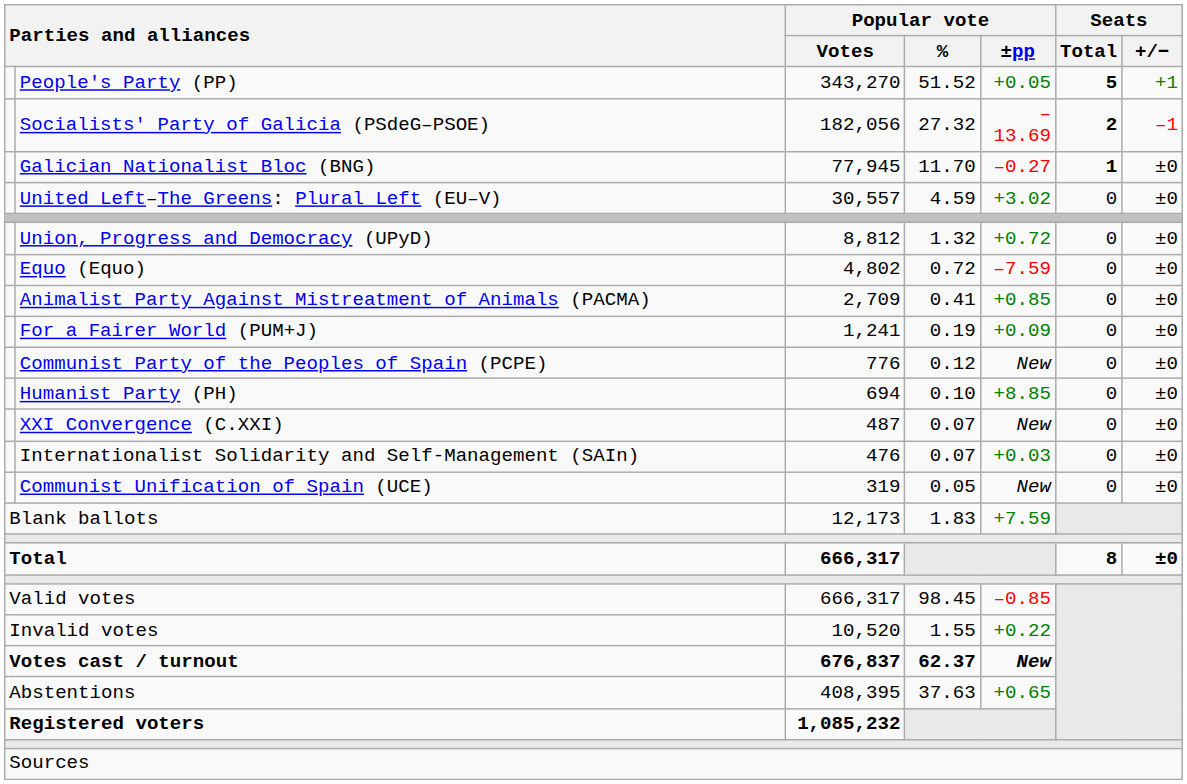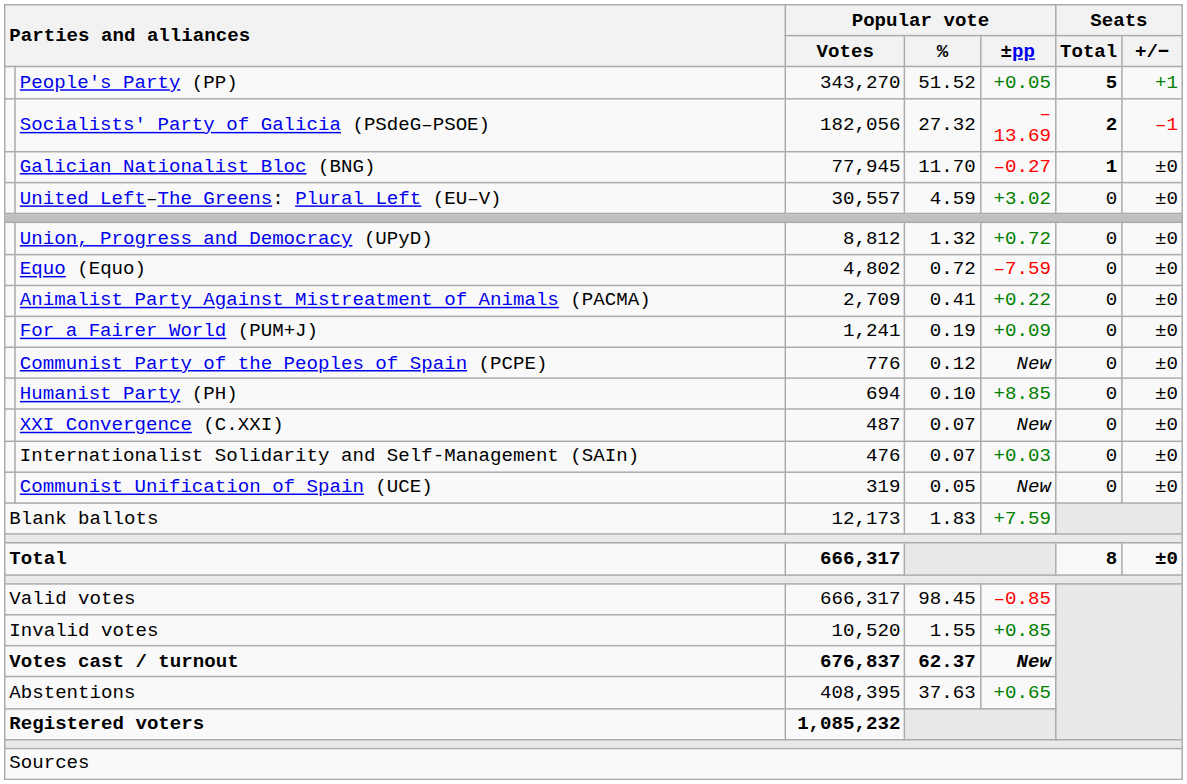(1022, 301) +0.85 -> (1022, 301) +0.22
(1022, 630) +0.22 -> (1022, 630) +0.85
